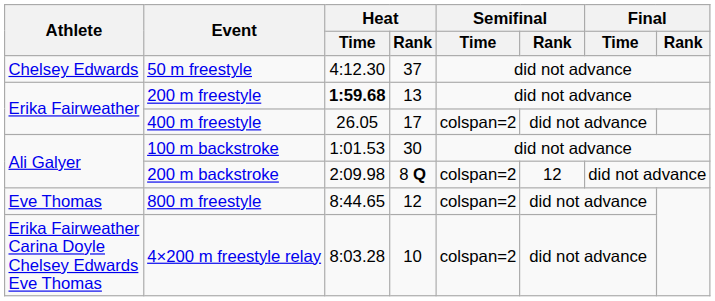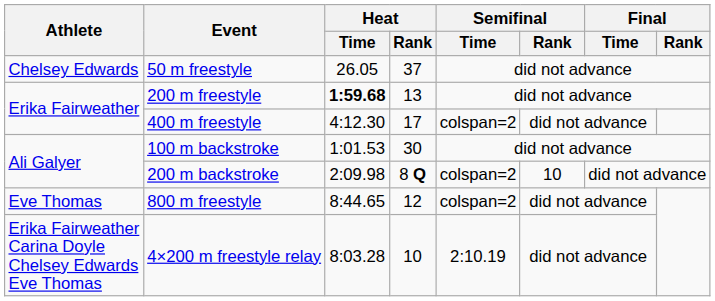(357, 69) 4:12.30 -> (357, 69) 26.05
(357, 122) 26.05 -> (357, 122) 4:12.30
(552, 175) 12 -> (552, 175) 10
(478, 256) colspan=2 -> (478, 256) 2:10.19
